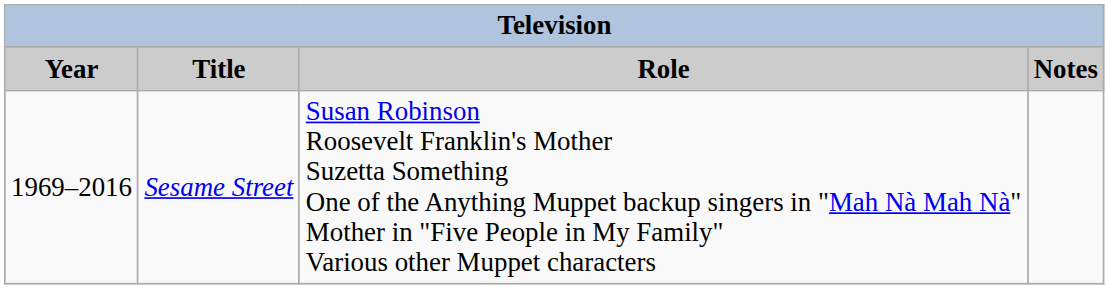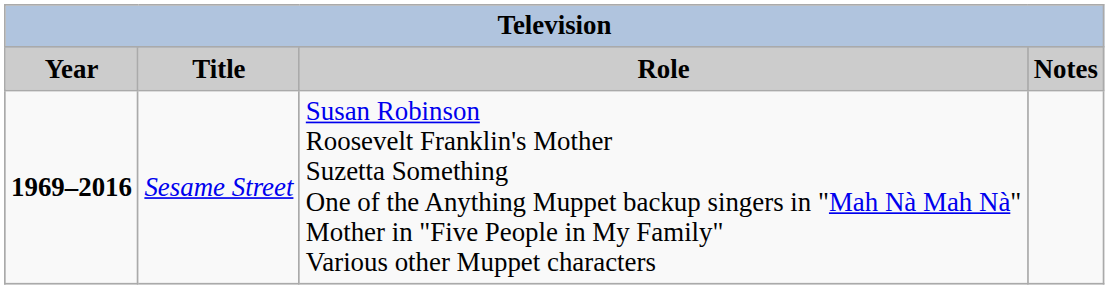(72, 186) normal -> (72, 186) bold
